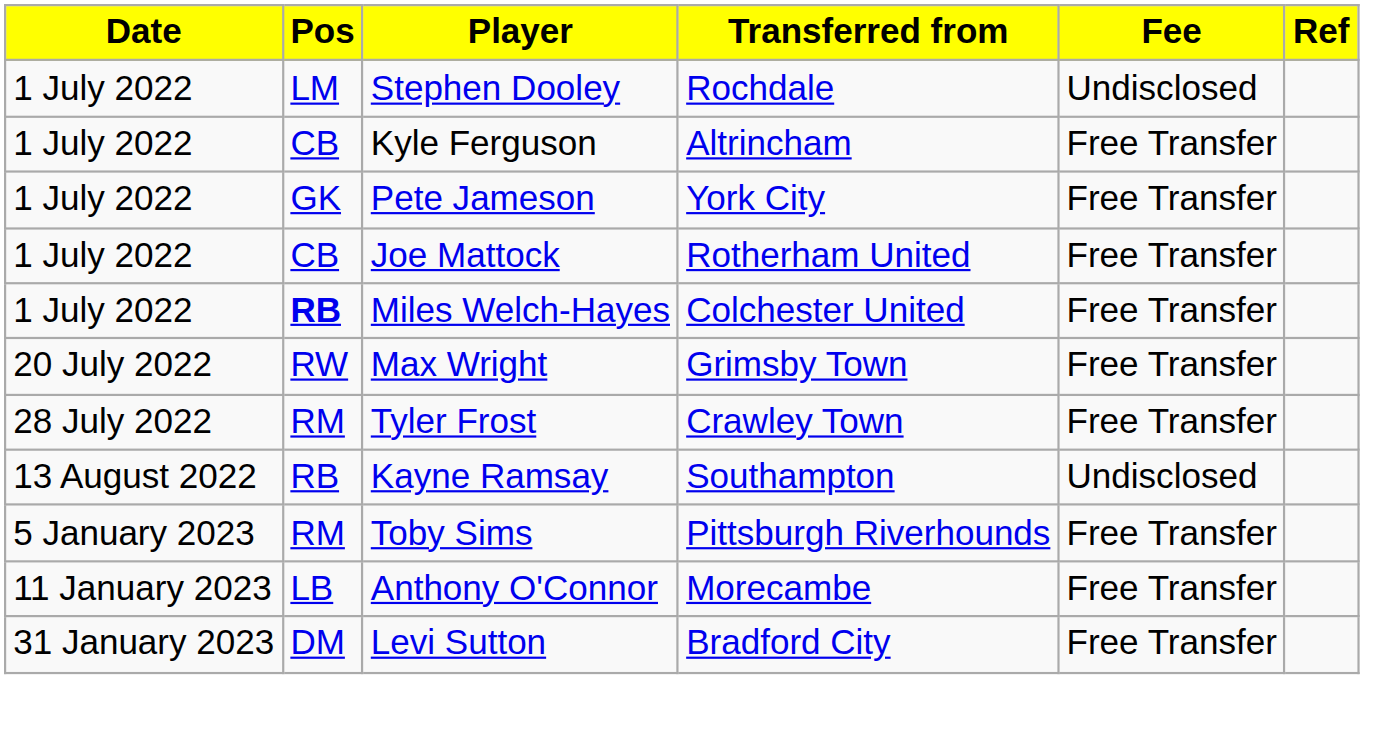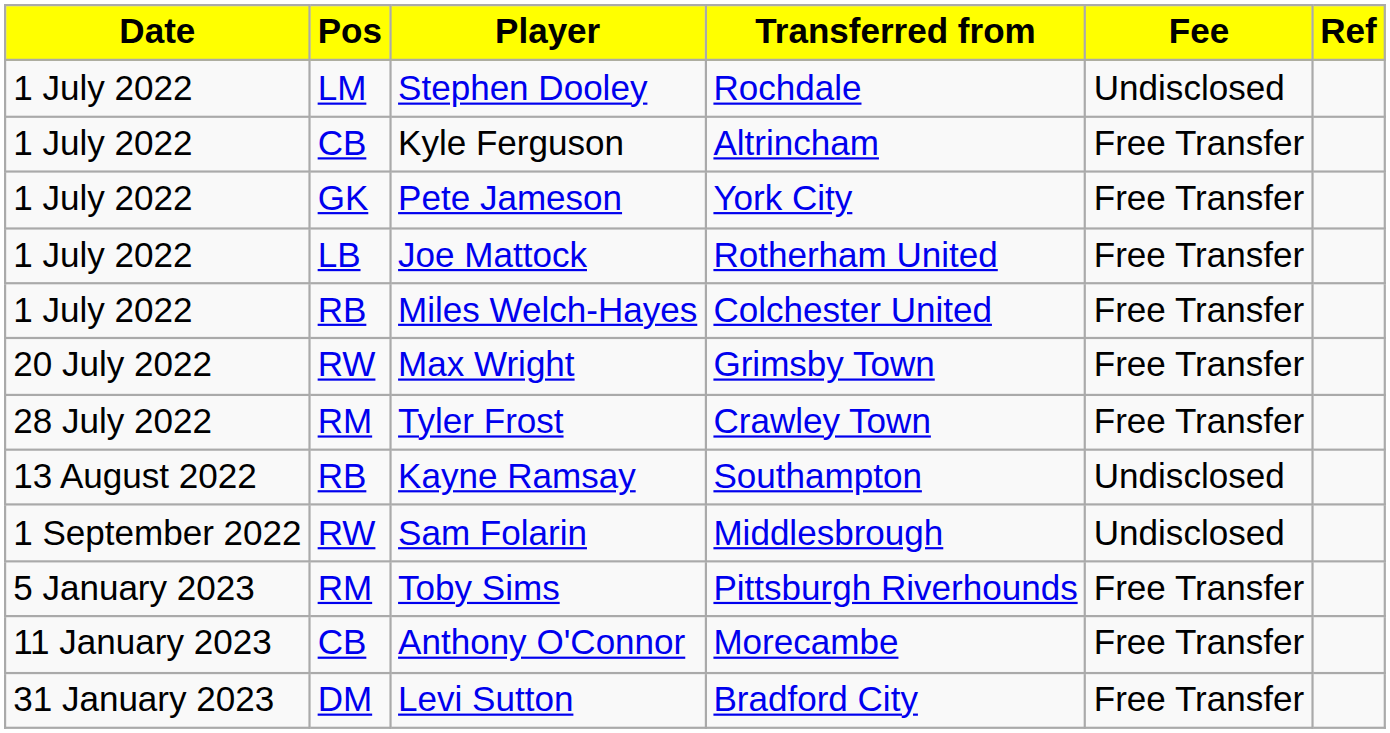(315, 254) CB -> (339, 254) LB
(316, 310) bold -> (342, 310) normal
+ row: (493, 532)
(312, 587) LB -> (342, 643) CB
